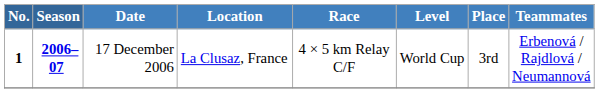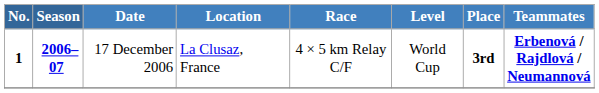(488, 58) normal -> (484, 58) bold
(551, 58) normal -> (549, 58) bold
